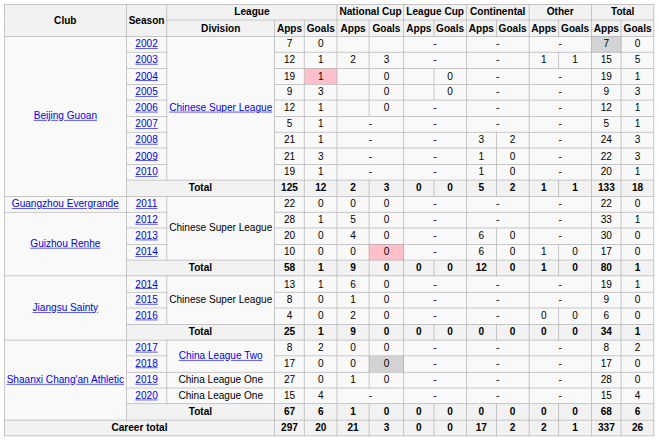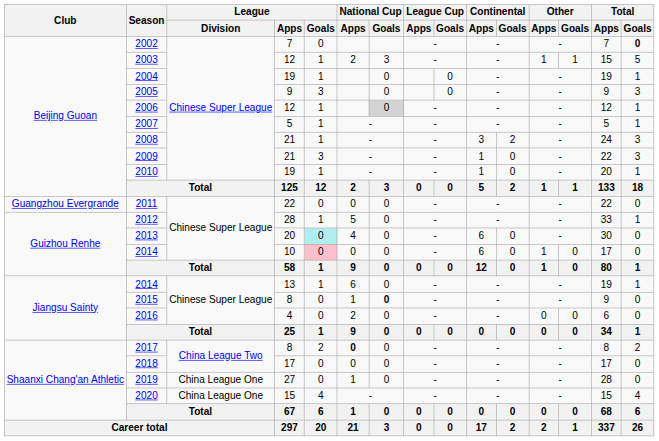(606, 44) lightgrey background -> (606, 44) no background
(638, 44) normal -> (638, 44) bold
(321, 76) pink background -> (321, 76) no background
(386, 108) no background -> (386, 108) lightgrey background
(321, 236) no background -> (321, 236) paleturquoise background
(321, 252) no background -> (321, 252) pink background
(386, 252) pink background -> (386, 252) no background
(386, 300) normal -> (386, 300) bold
(353, 348) normal -> (353, 348) bold
(386, 364) lightgrey background -> (386, 364) no background
